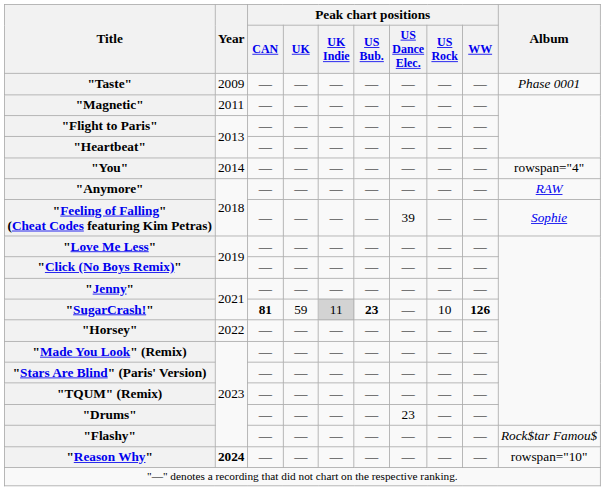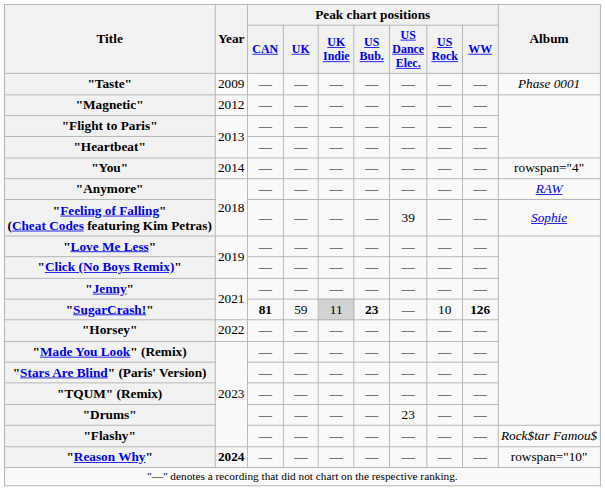(231, 105) 2011 -> (231, 105) 2012
